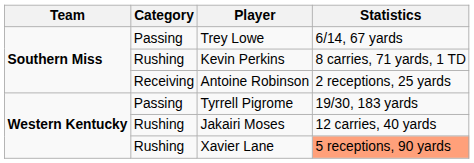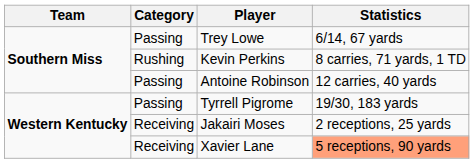(164, 81) Receiving -> (158, 81) Passing
(383, 81) 2 receptions, 25 yards -> (376, 81) 12 carries, 40 yards
(159, 125) Rushing -> (164, 125) Receiving
(376, 125) 12 carries, 40 yards -> (383, 125) 2 receptions, 25 yards
(159, 147) Rushing -> (164, 147) Receiving
